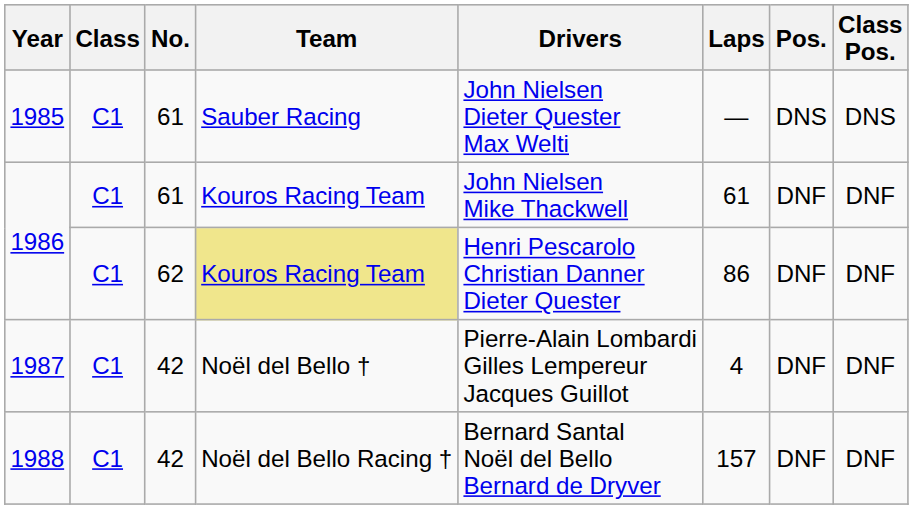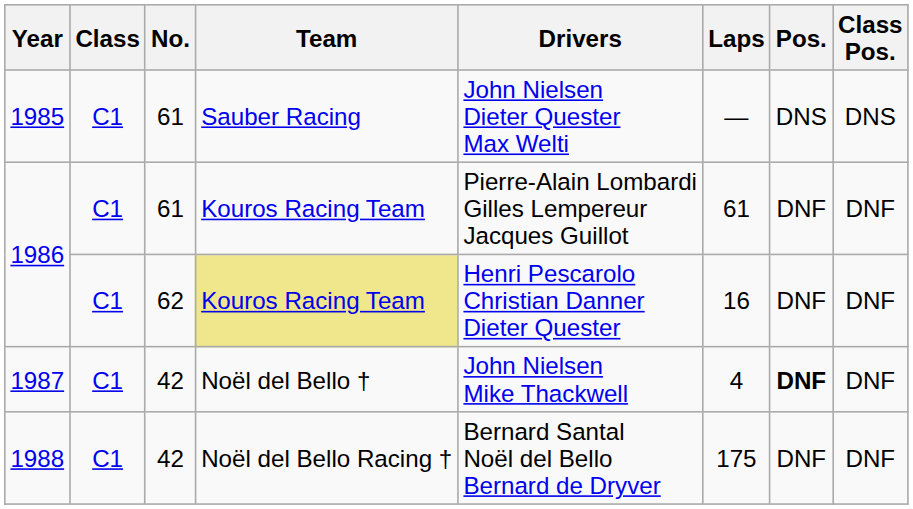(546, 195) John Nielsen Mike Thackwell -> (580, 209) Pierre-Alain Lombardi Gilles Lempereur Jacques Guillot
(736, 274) 86 -> (736, 301) 16
(580, 366) Pierre-Alain Lombardi Gilles Lempereur Jacques Guillot -> (546, 380) John Nielsen Mike Thackwell
(801, 366) normal -> (801, 380) bold
(736, 459) 157 -> (736, 459) 175
